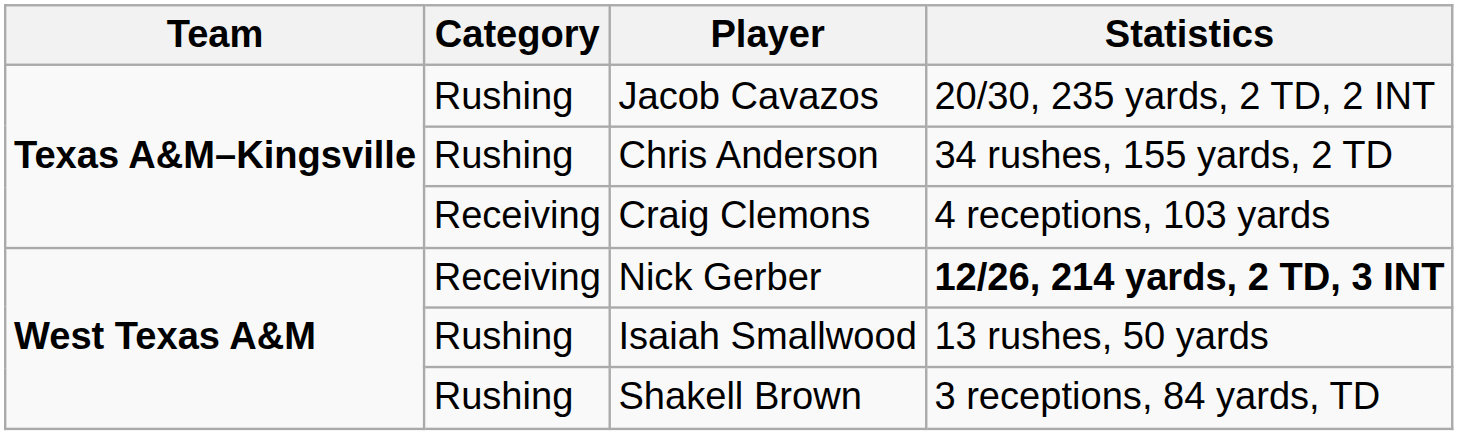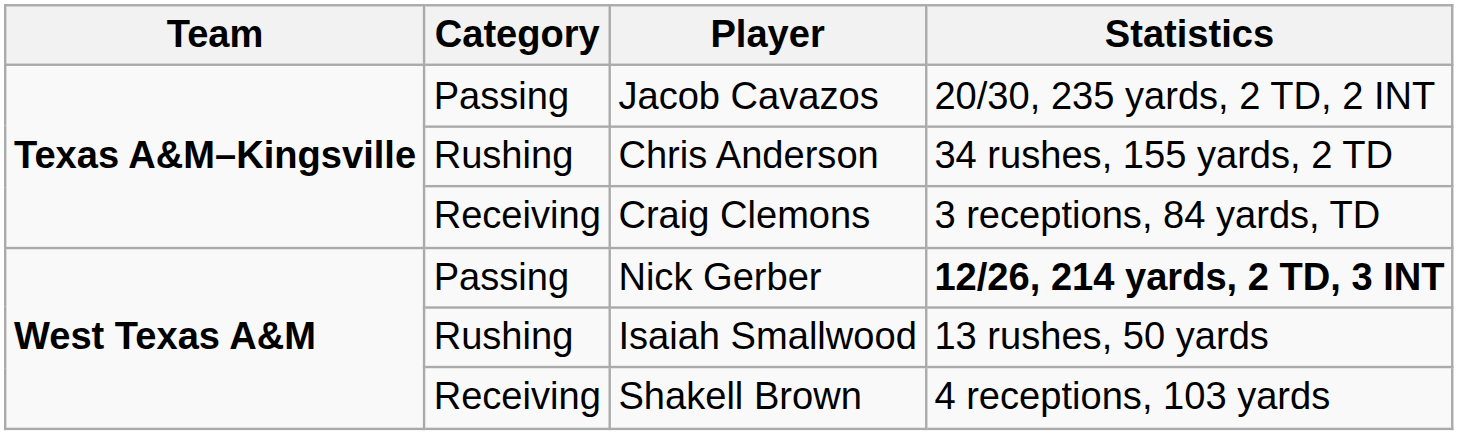(503, 95) Rushing -> (501, 95) Passing
(1132, 215) 4 receptions, 103 yards -> (1157, 215) 3 receptions, 84 yards, TD
(517, 276) Receiving -> (501, 276) Passing
(503, 397) Rushing -> (517, 397) Receiving
(1157, 397) 3 receptions, 84 yards, TD -> (1132, 397) 4 receptions, 103 yards
